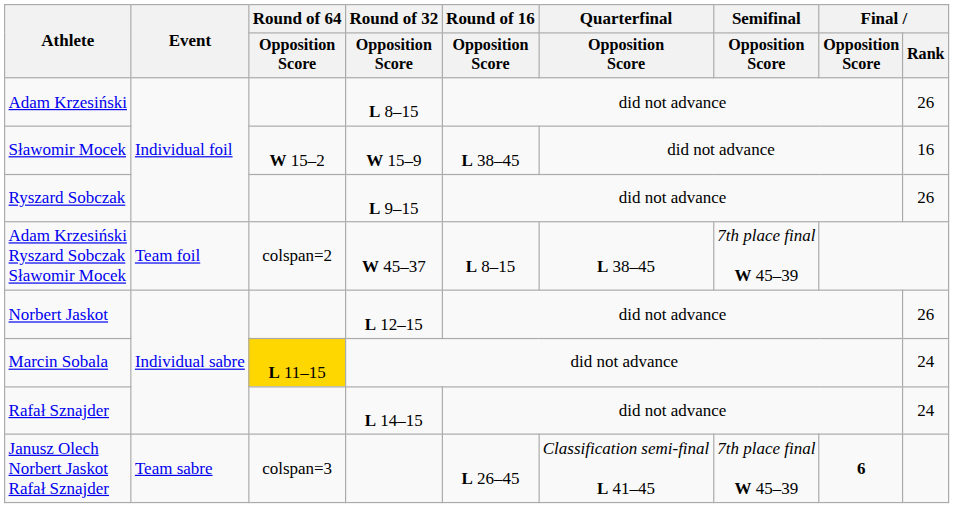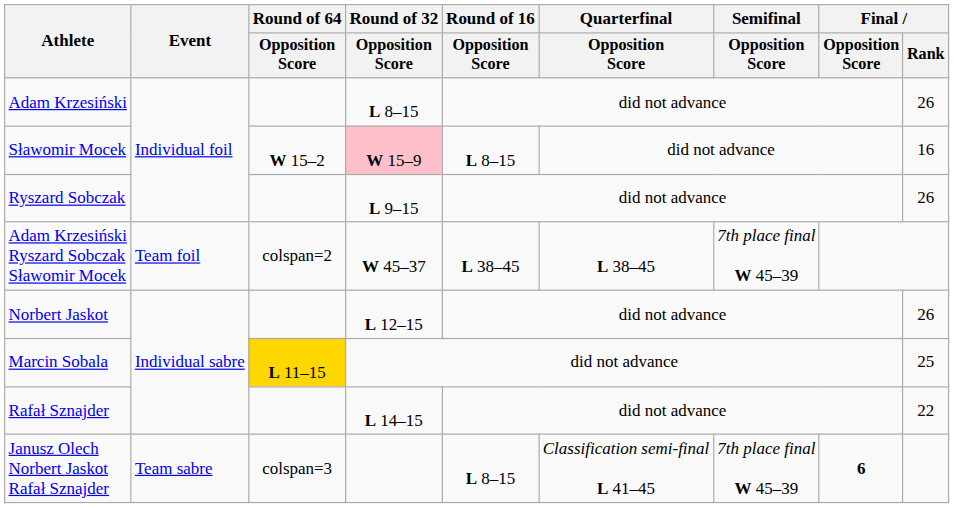(394, 160) no background -> (394, 160) pink background
(490, 160) L 38–45 -> (490, 160) L 8–15
(490, 266) L 8–15 -> (490, 266) L 38–45
(926, 362) 24 -> (926, 362) 25
(926, 410) 24 -> (926, 410) 22
(490, 479) L 26–45 -> (490, 479) L 8–15
